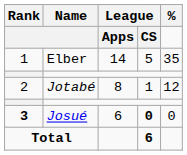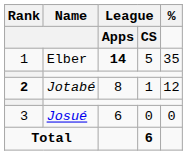(118, 60) normal -> (118, 60) bold
(24, 88) normal -> (24, 88) bold
(24, 117) bold -> (24, 117) normal
(149, 117) bold -> (149, 117) normal
